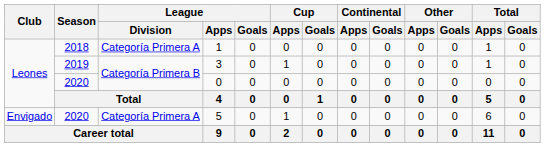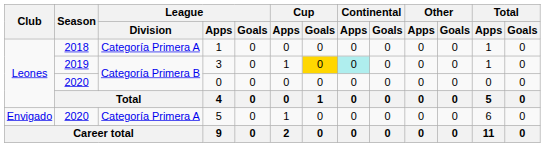(320, 64) no background -> (320, 64) gold background
(354, 64) no background -> (354, 64) paleturquoise background
